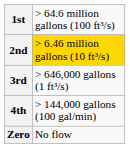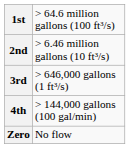(72, 50) gold background -> (72, 50) no background
